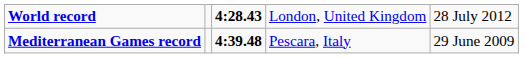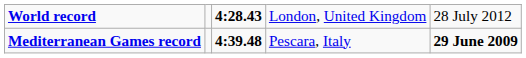(474, 40) normal -> (476, 40) bold
